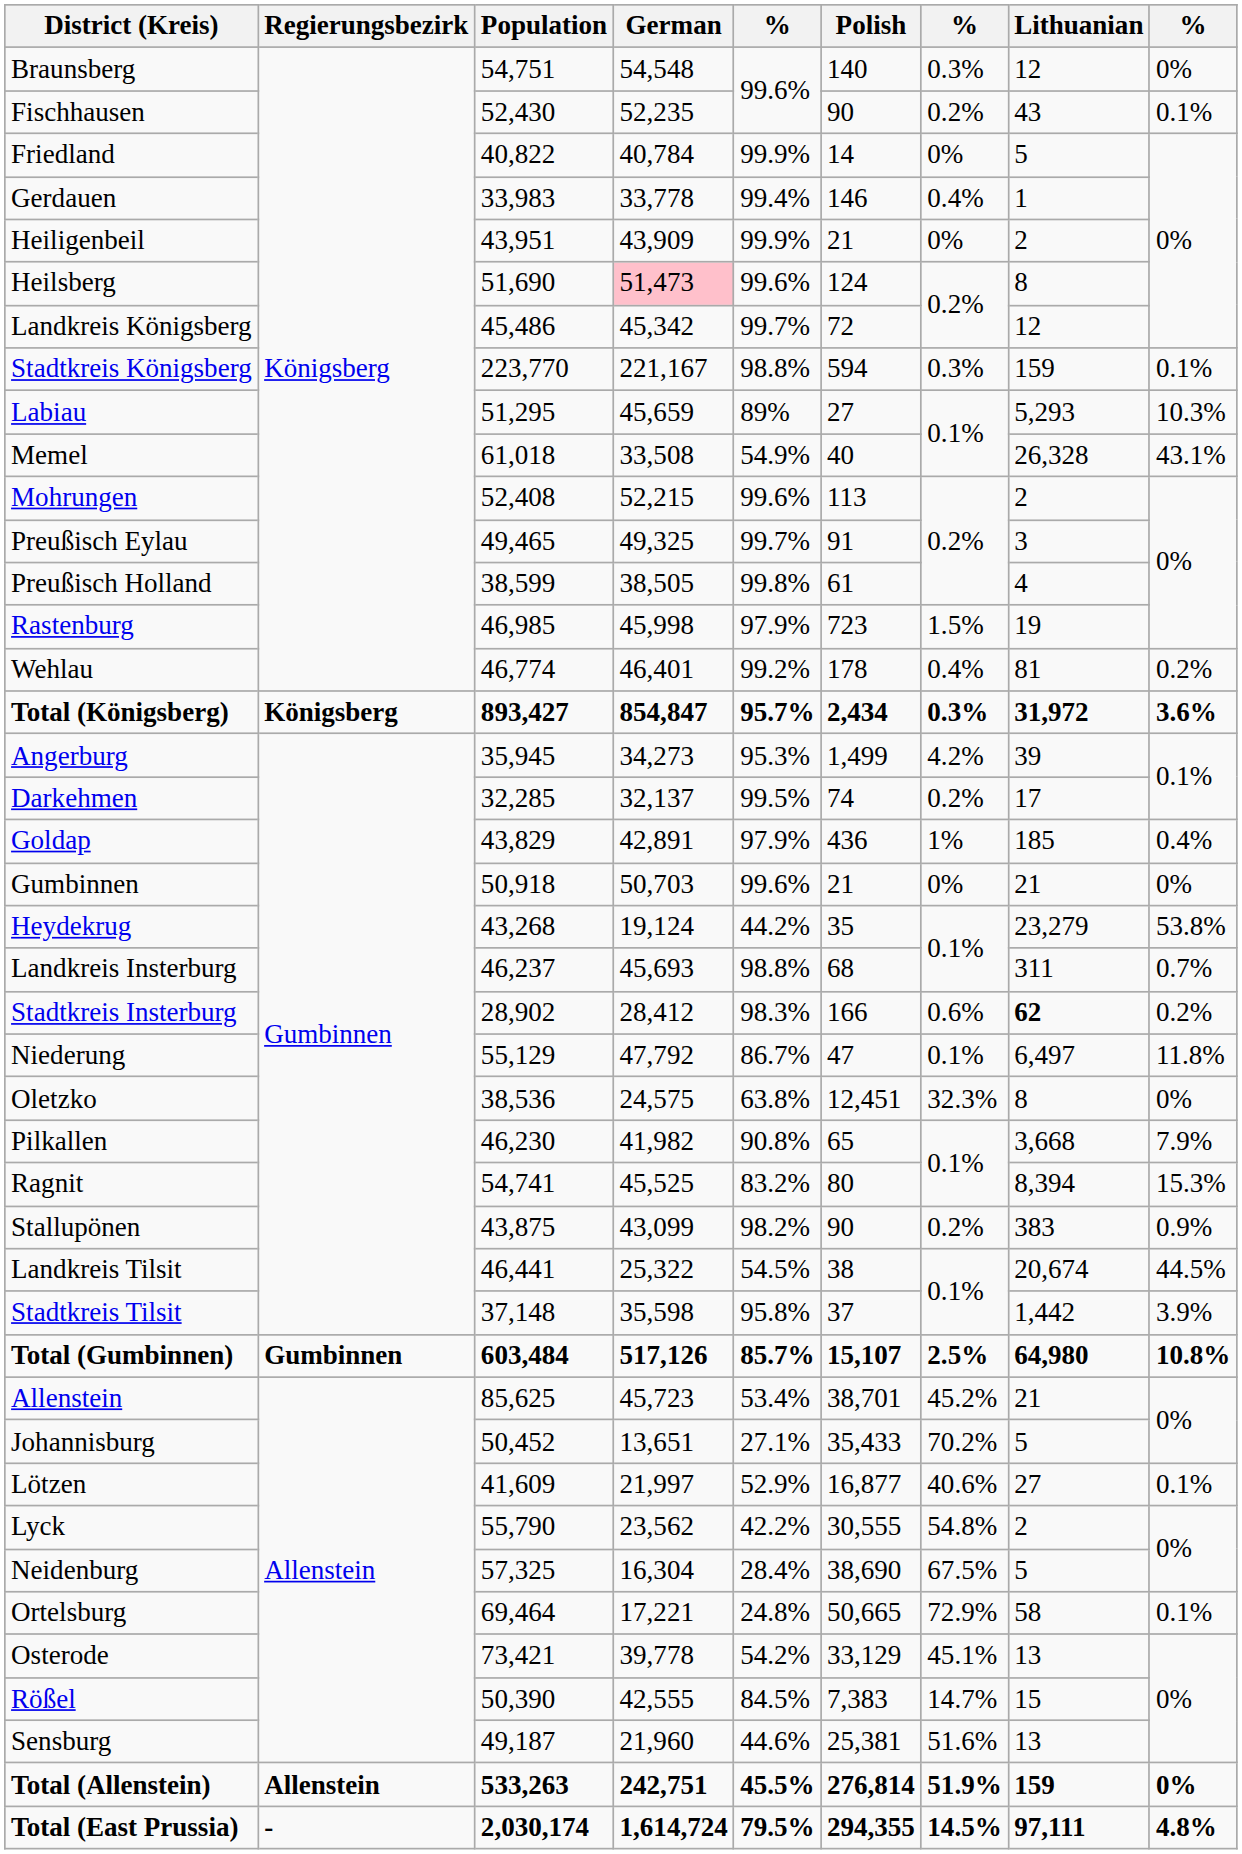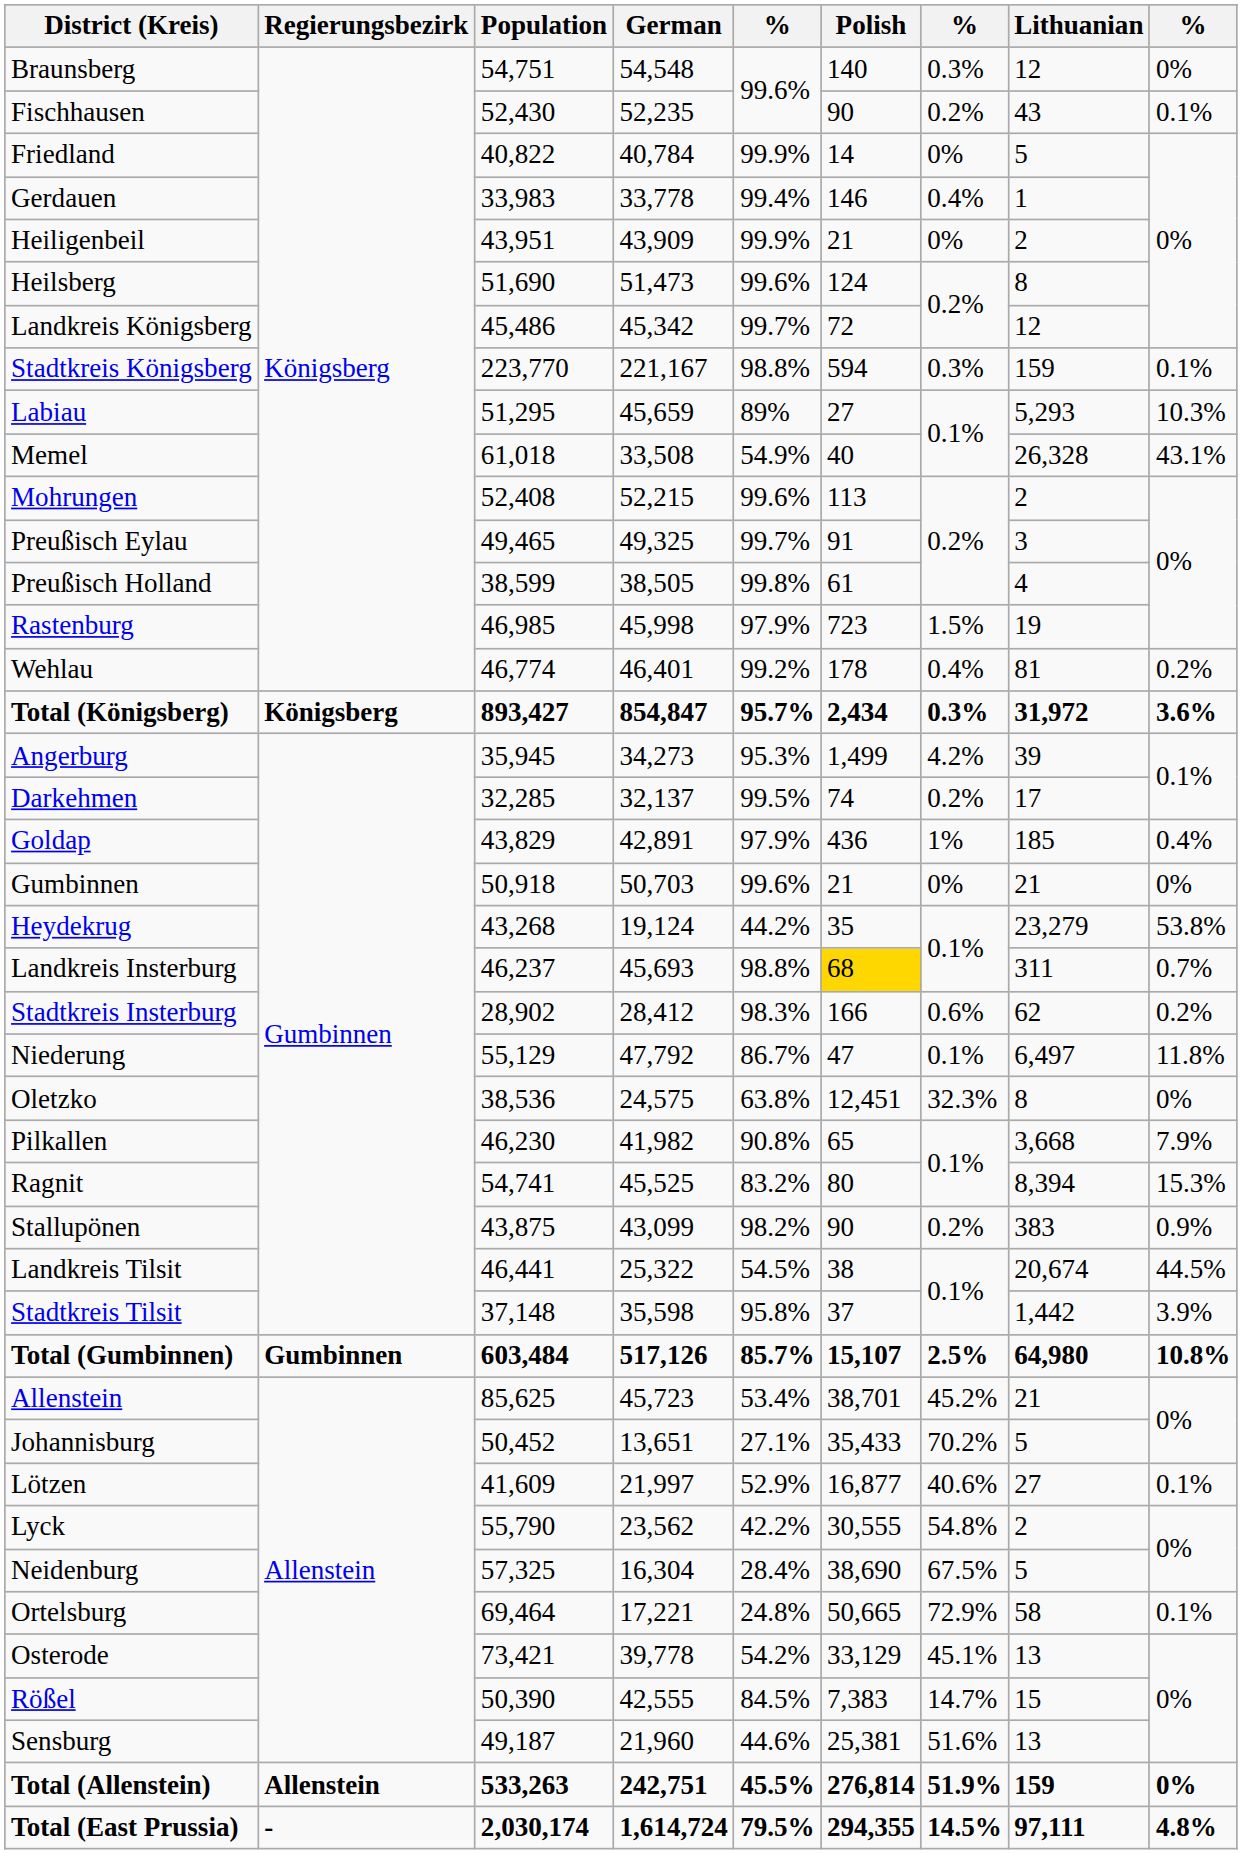(657, 283) pink background -> (657, 283) no background
(841, 969) no background -> (841, 969) gold background
(1028, 1012) bold -> (1028, 1012) normal
